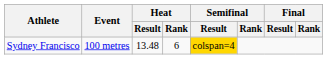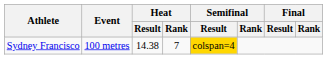(147, 46) 13.48 -> (147, 46) 14.38
(177, 46) 6 -> (177, 46) 7
